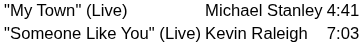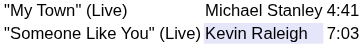(256, 33) no background -> (256, 33) lavender background
